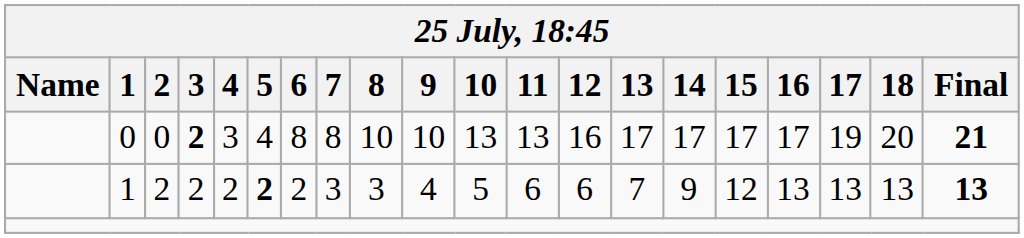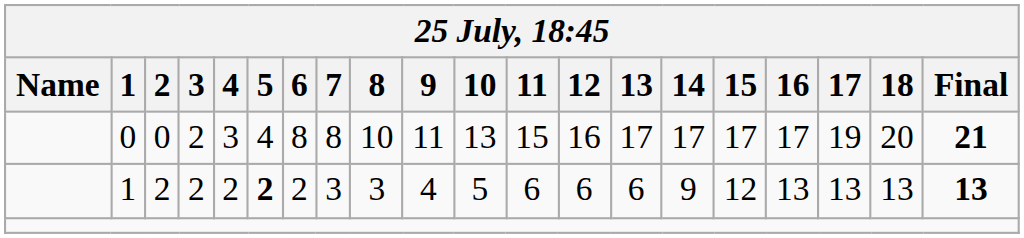(196, 137) bold -> (196, 137) normal
(428, 137) 10 -> (428, 137) 11
(533, 137) 13 -> (532, 137) 15
(637, 190) 7 -> (636, 190) 6
